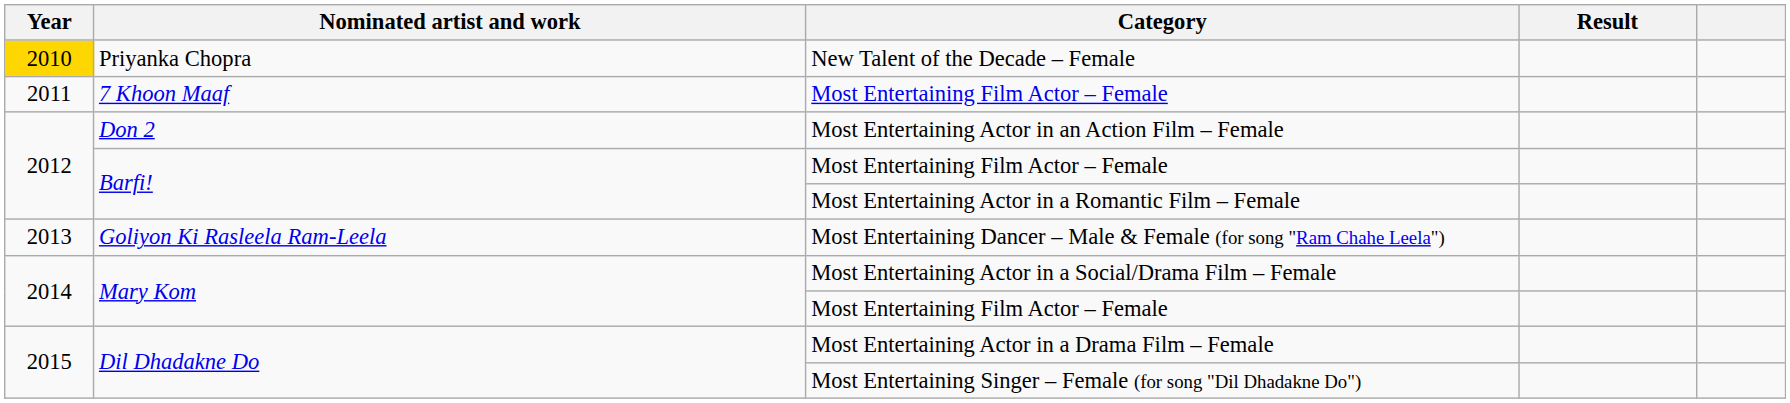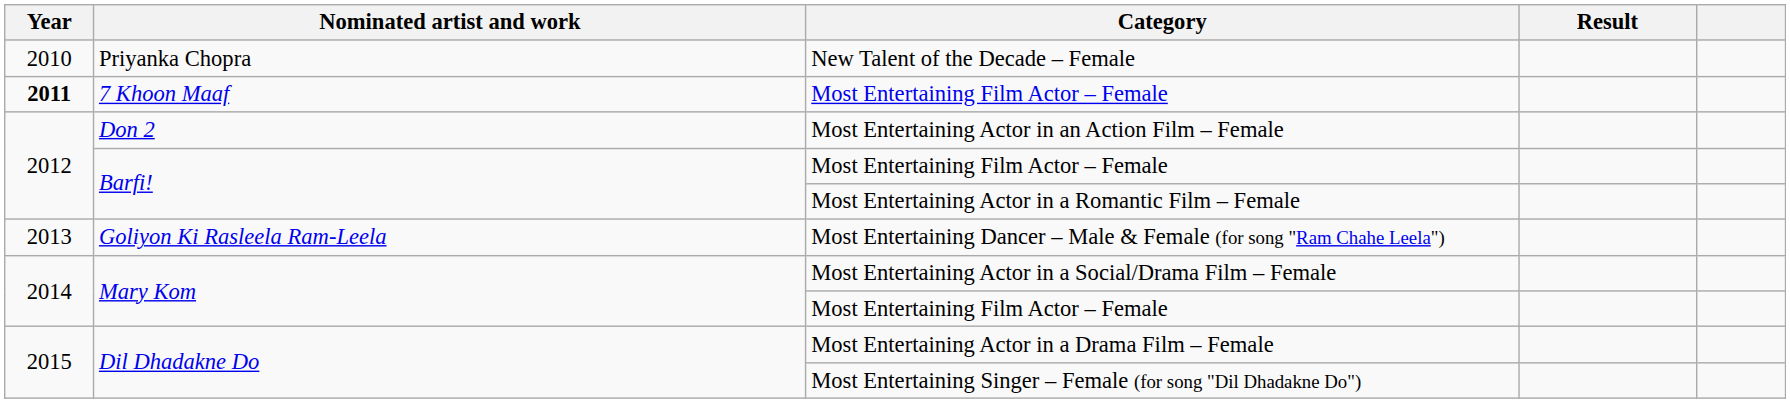(49, 58) gold background -> (49, 58) no background
(49, 93) normal -> (49, 93) bold
